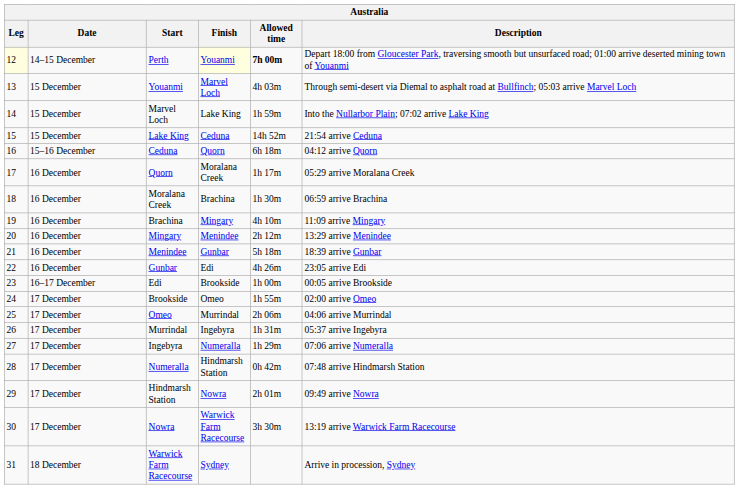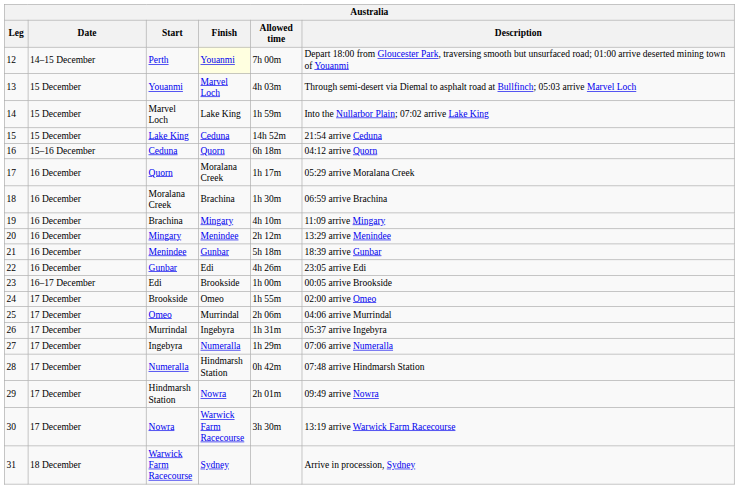(11, 60) lightyellow background -> (11, 60) no background
(267, 60) bold -> (267, 60) normal
